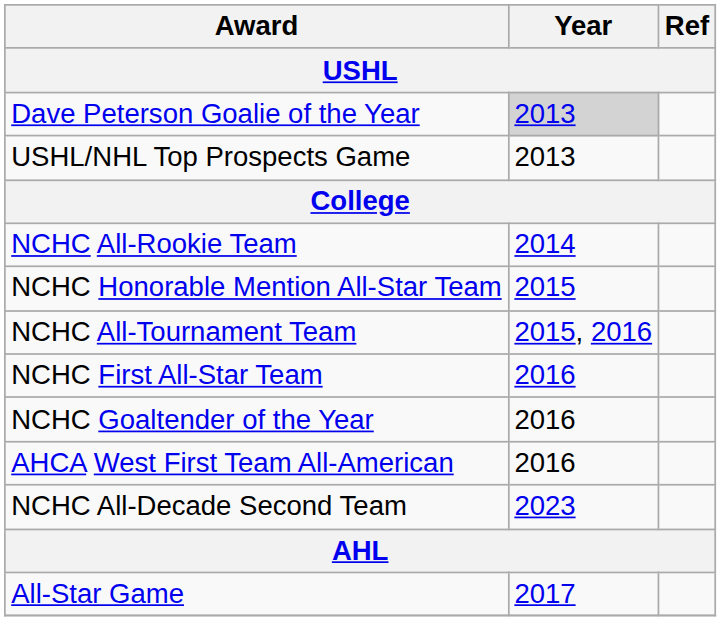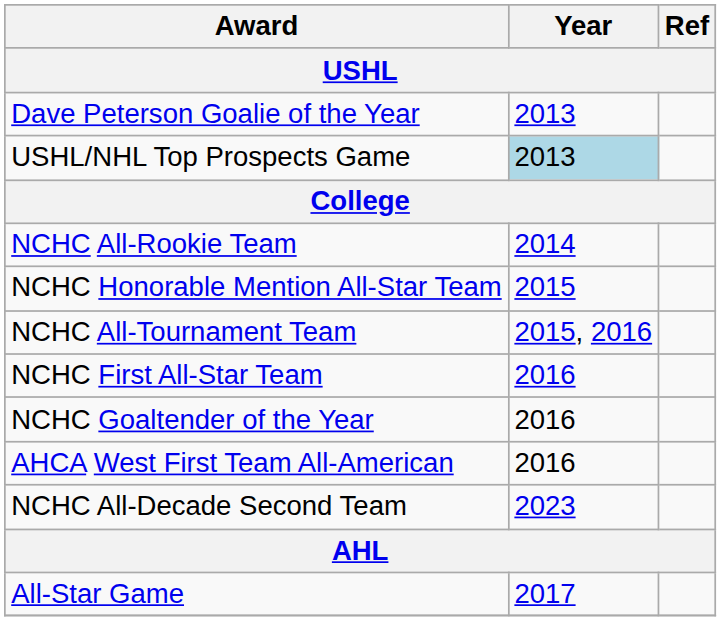(545, 113) lightgrey background -> (545, 113) no background
(545, 157) no background -> (545, 157) lightblue background
